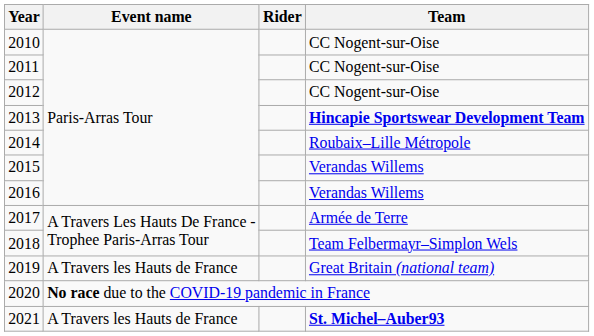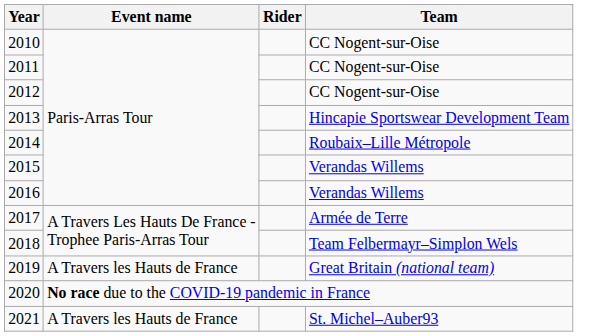(447, 117) bold -> (439, 117) normal
(377, 318) bold -> (374, 318) normal
